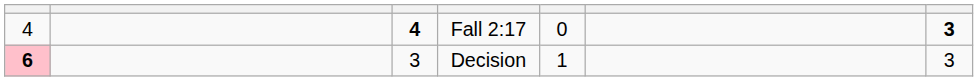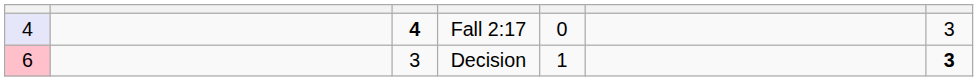(28, 29) no background -> (28, 29) lavender background
(949, 29) bold -> (949, 29) normal
(28, 60) bold -> (28, 60) normal
(949, 60) normal -> (949, 60) bold
